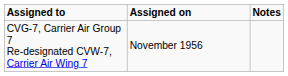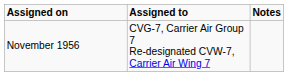columns swapped: (36, 12) <-> (160, 12)
